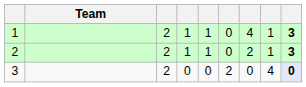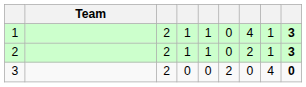(291, 71) lavender background -> (291, 71) no background
